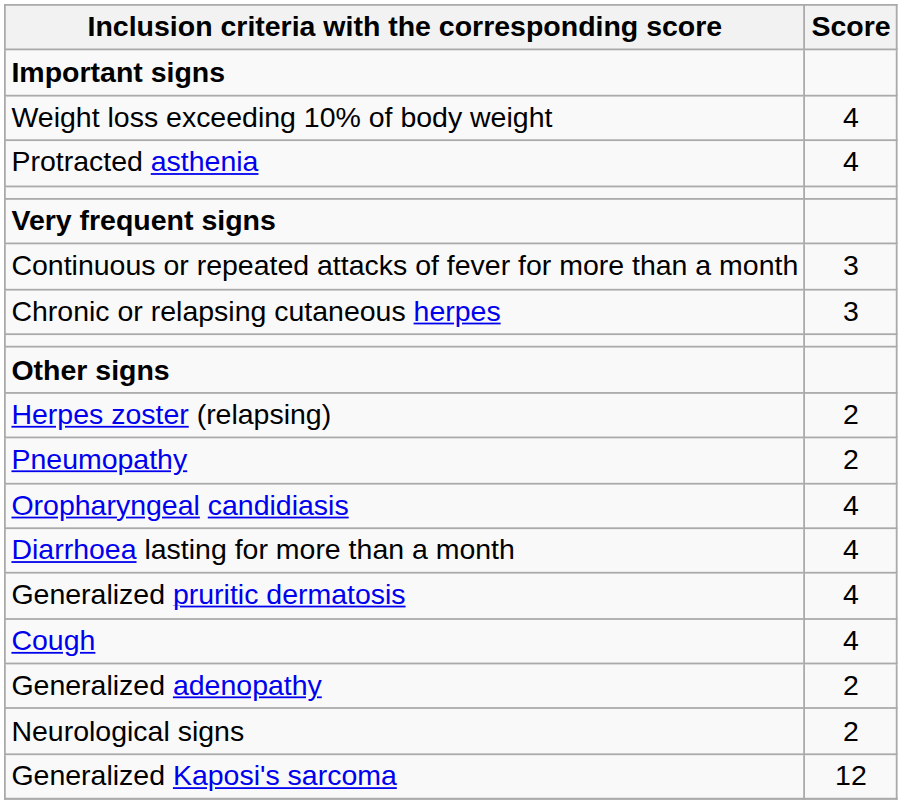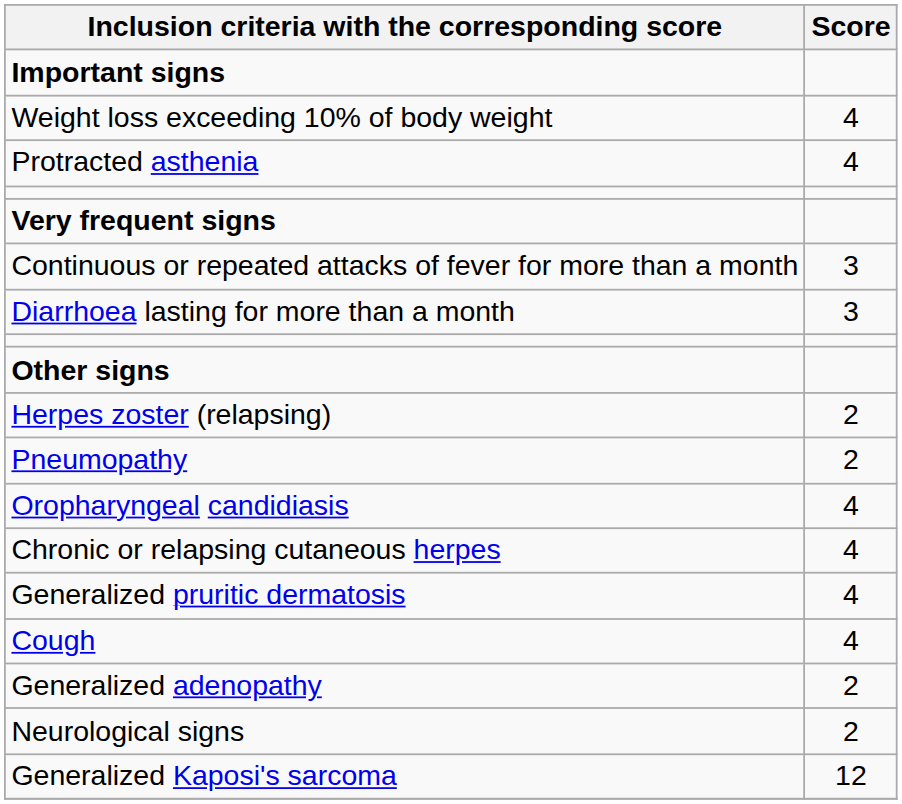(256, 311) Chronic or relapsing cutaneous herpes -> (263, 311) Diarrhoea lasting for more than a month
(263, 550) Diarrhoea lasting for more than a month -> (256, 550) Chronic or relapsing cutaneous herpes
